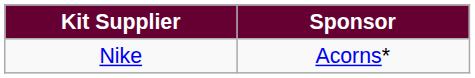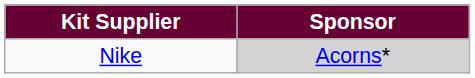(353, 56) no background -> (353, 56) lightgrey background
